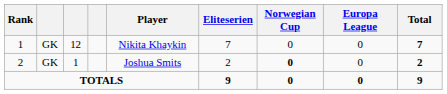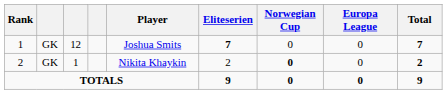(152, 44) Nikita Khaykin -> (152, 44) Joshua Smits
(228, 44) normal -> (228, 44) bold
(152, 62) Joshua Smits -> (152, 62) Nikita Khaykin
